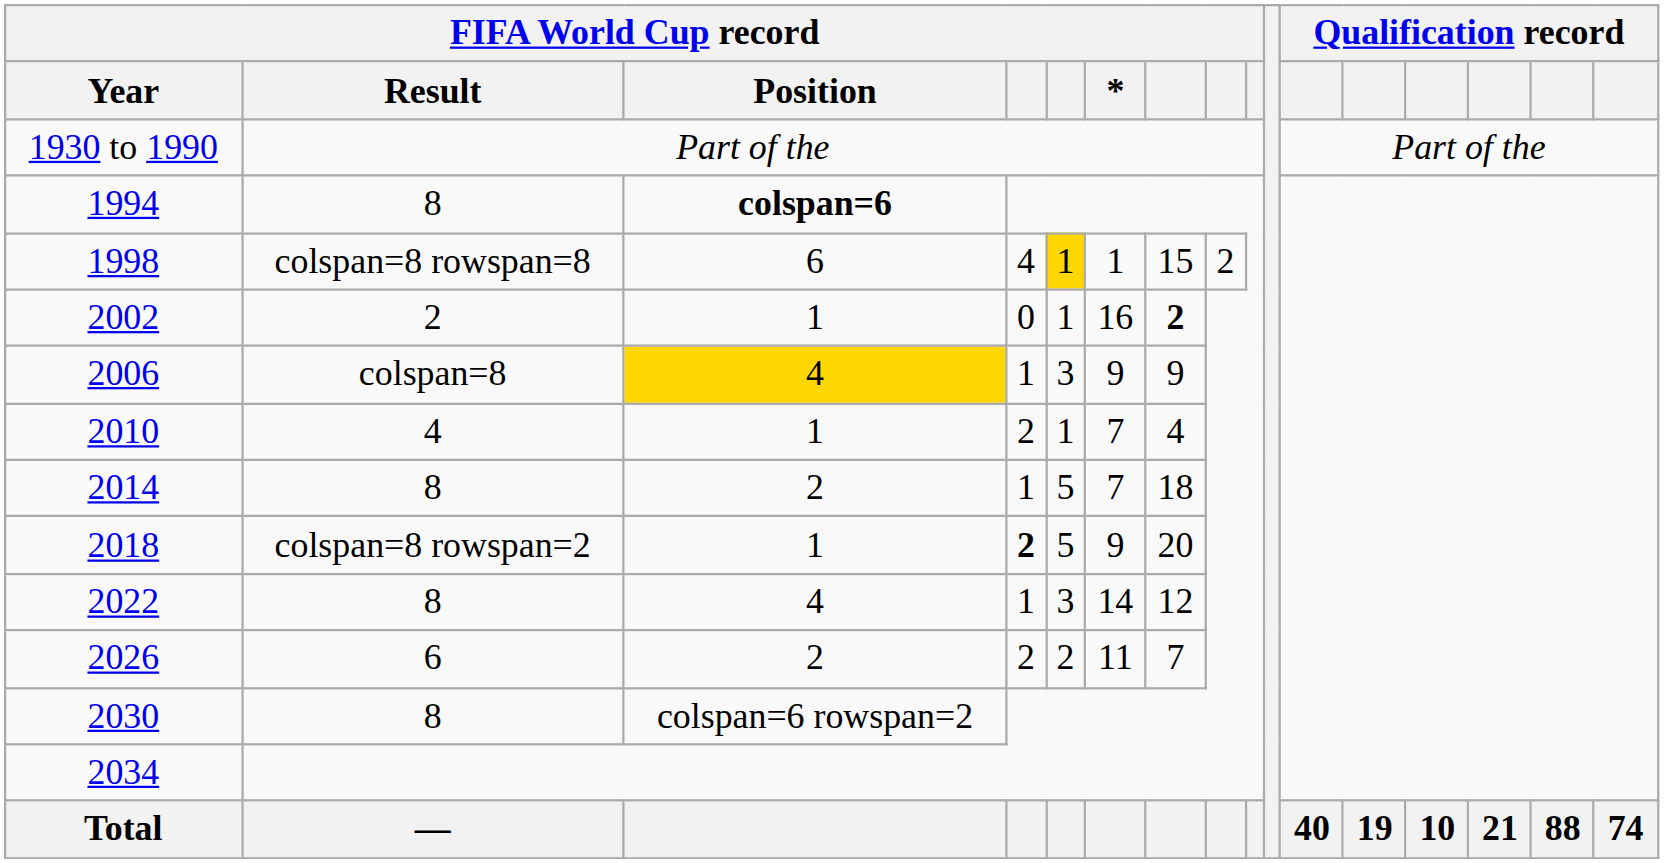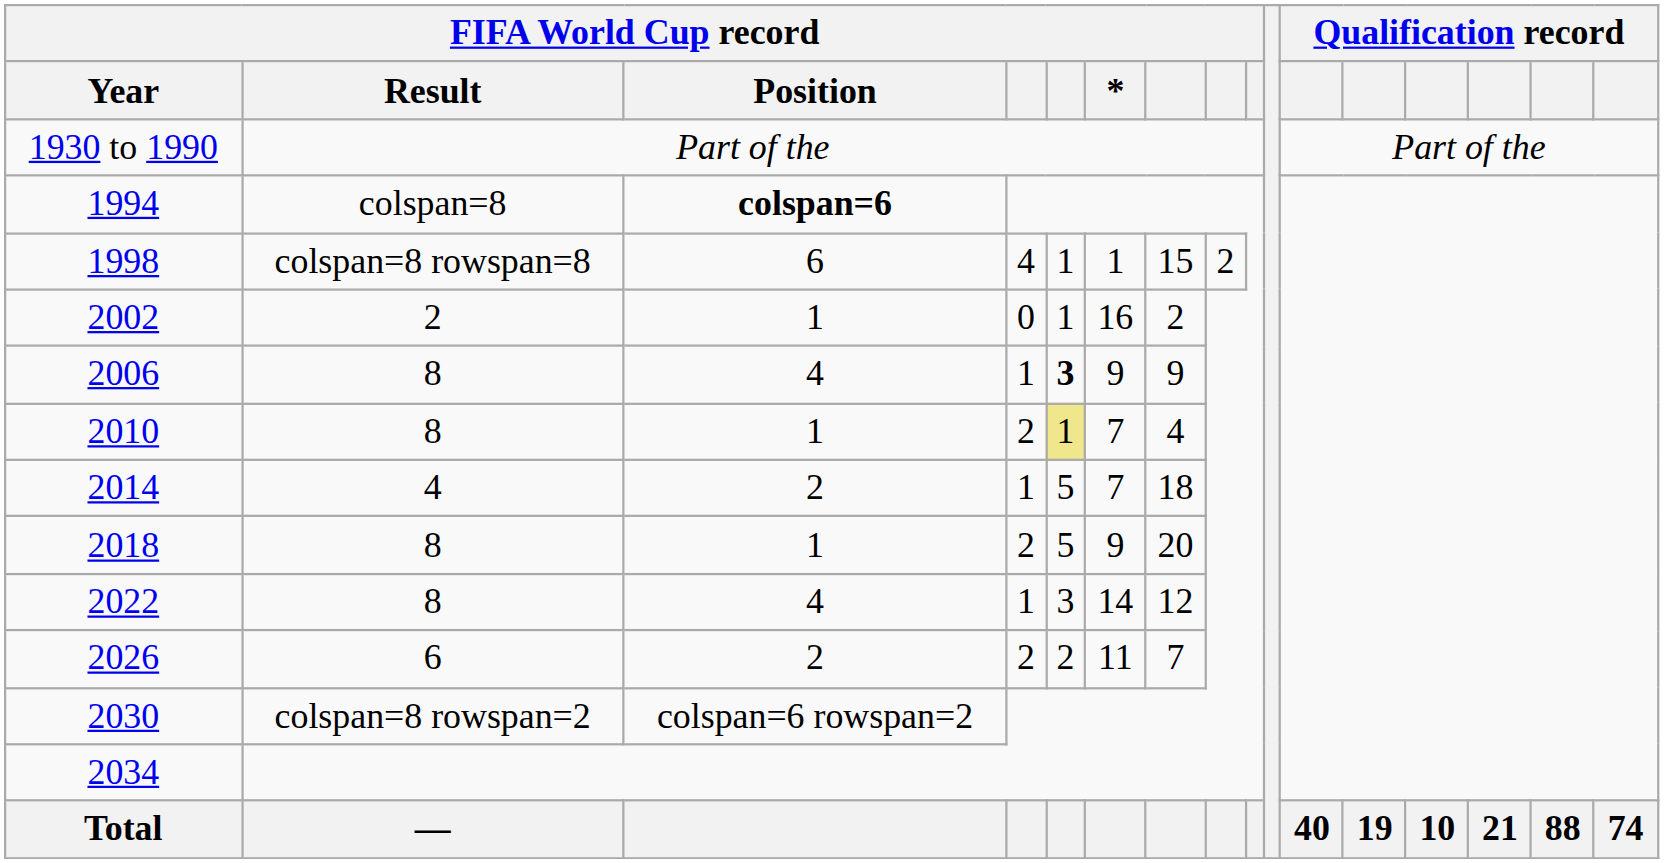(433, 203) 8 -> (433, 203) colspan=8
(1066, 260) gold background -> (1066, 260) no background
(1176, 317) bold -> (1176, 317) normal
(433, 373) colspan=8 -> (433, 373) 8
(815, 373) gold background -> (815, 373) no background
(1066, 373) normal -> (1066, 373) bold
(433, 430) 4 -> (433, 430) 8
(1066, 430) no background -> (1066, 430) khaki background
(433, 487) 8 -> (433, 487) 4
(433, 544) colspan=8 rowspan=2 -> (433, 544) 8
(1026, 544) bold -> (1026, 544) normal
(433, 714) 8 -> (433, 714) colspan=8 rowspan=2
